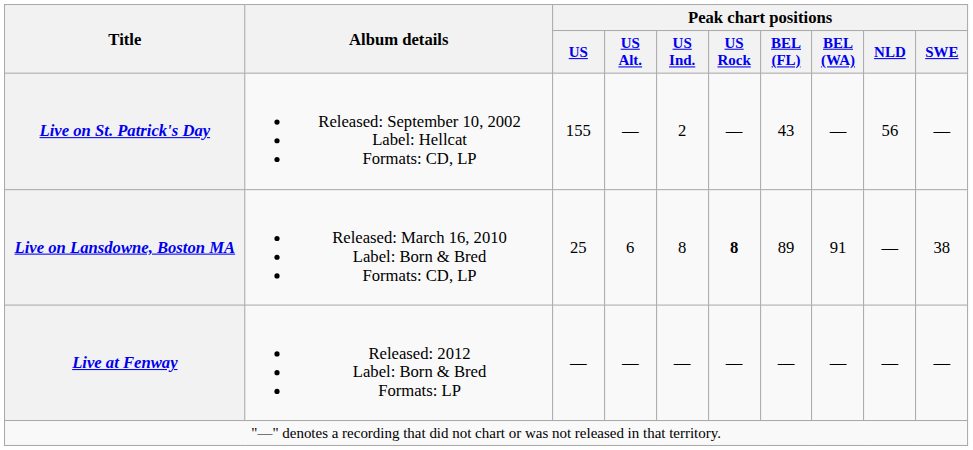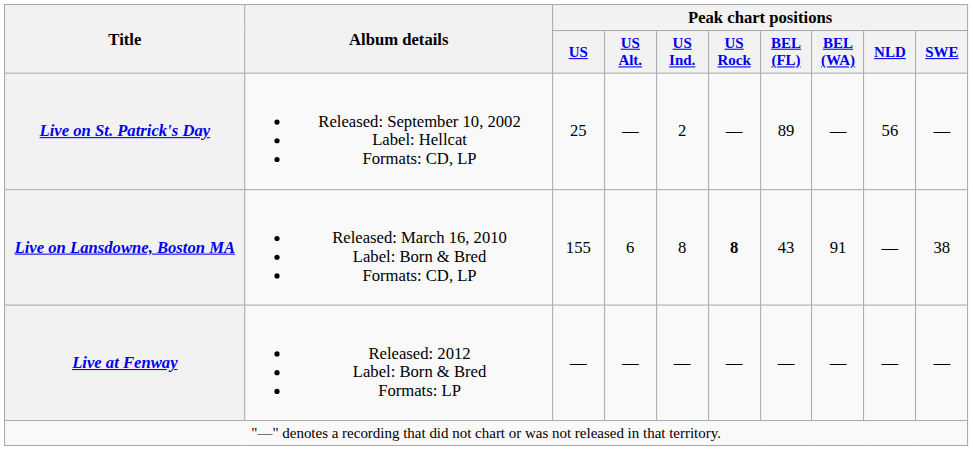(578, 131) 155 -> (578, 131) 25
(786, 131) 43 -> (786, 131) 89
(578, 247) 25 -> (578, 247) 155
(786, 247) 89 -> (786, 247) 43
